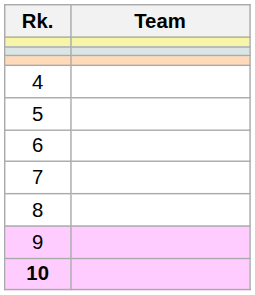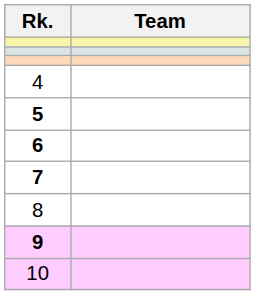(38, 114) normal -> (38, 114) bold
(38, 146) normal -> (38, 146) bold
(38, 178) normal -> (38, 178) bold
(38, 242) normal -> (38, 242) bold
(38, 274) bold -> (38, 274) normal
